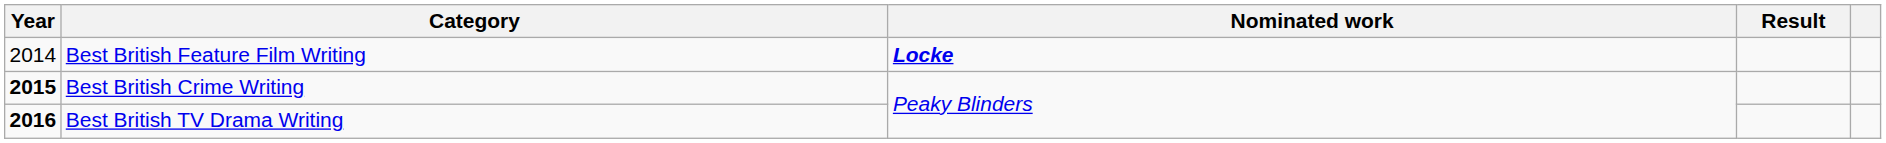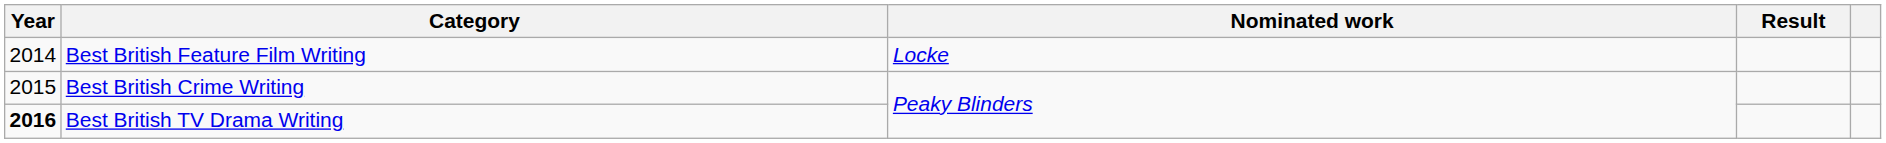(923, 54) bold -> (921, 54) normal
(33, 87) bold -> (33, 87) normal
